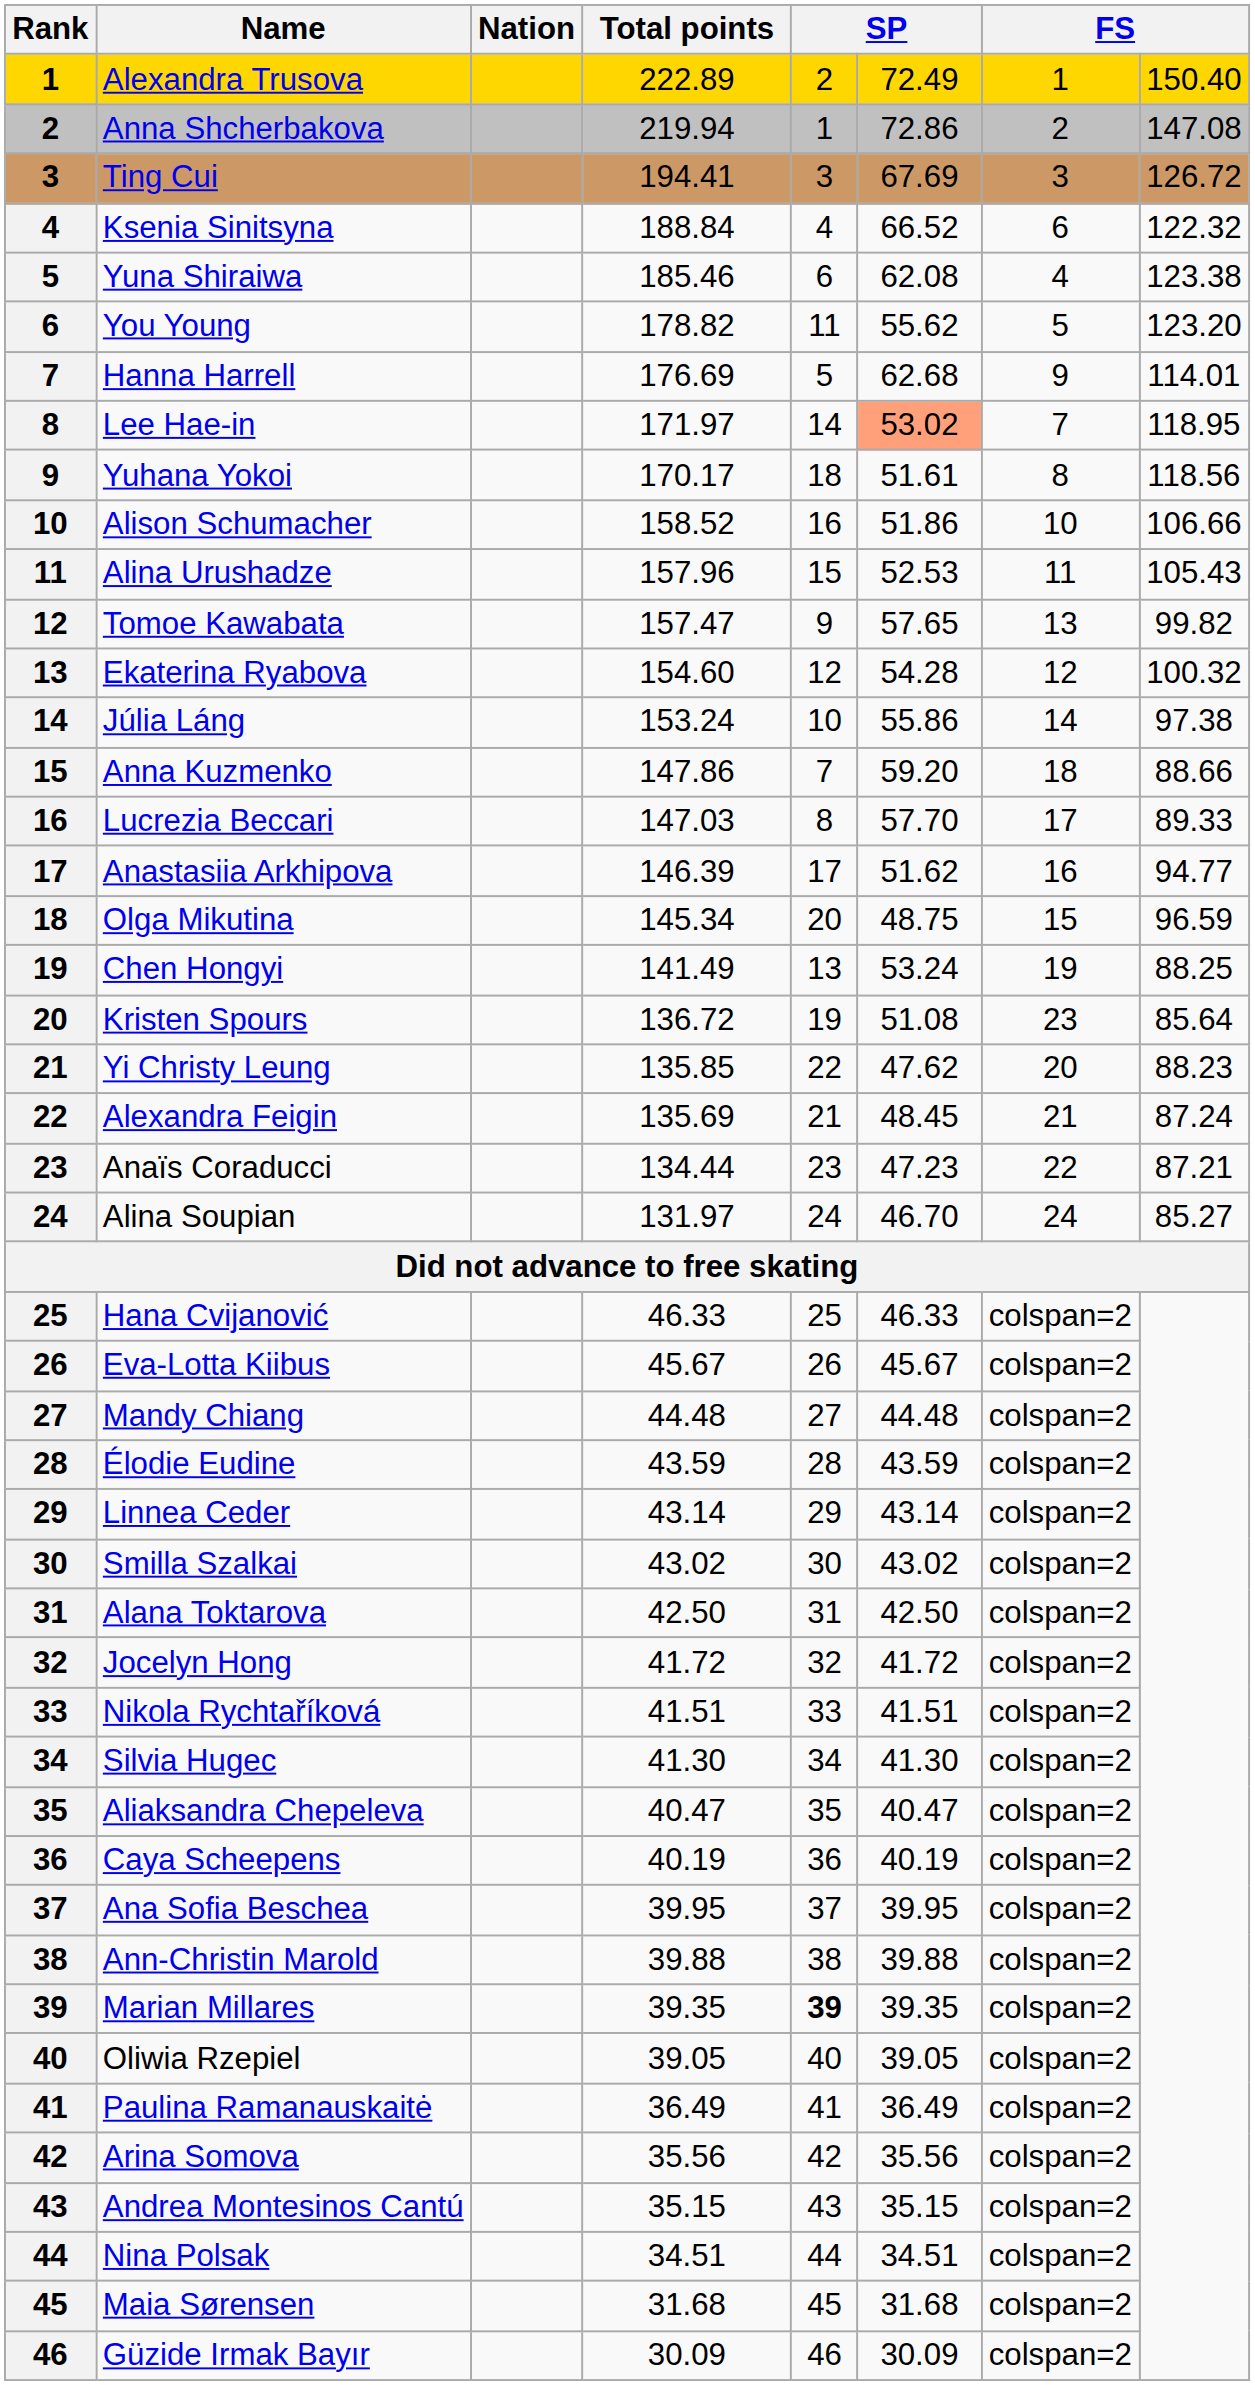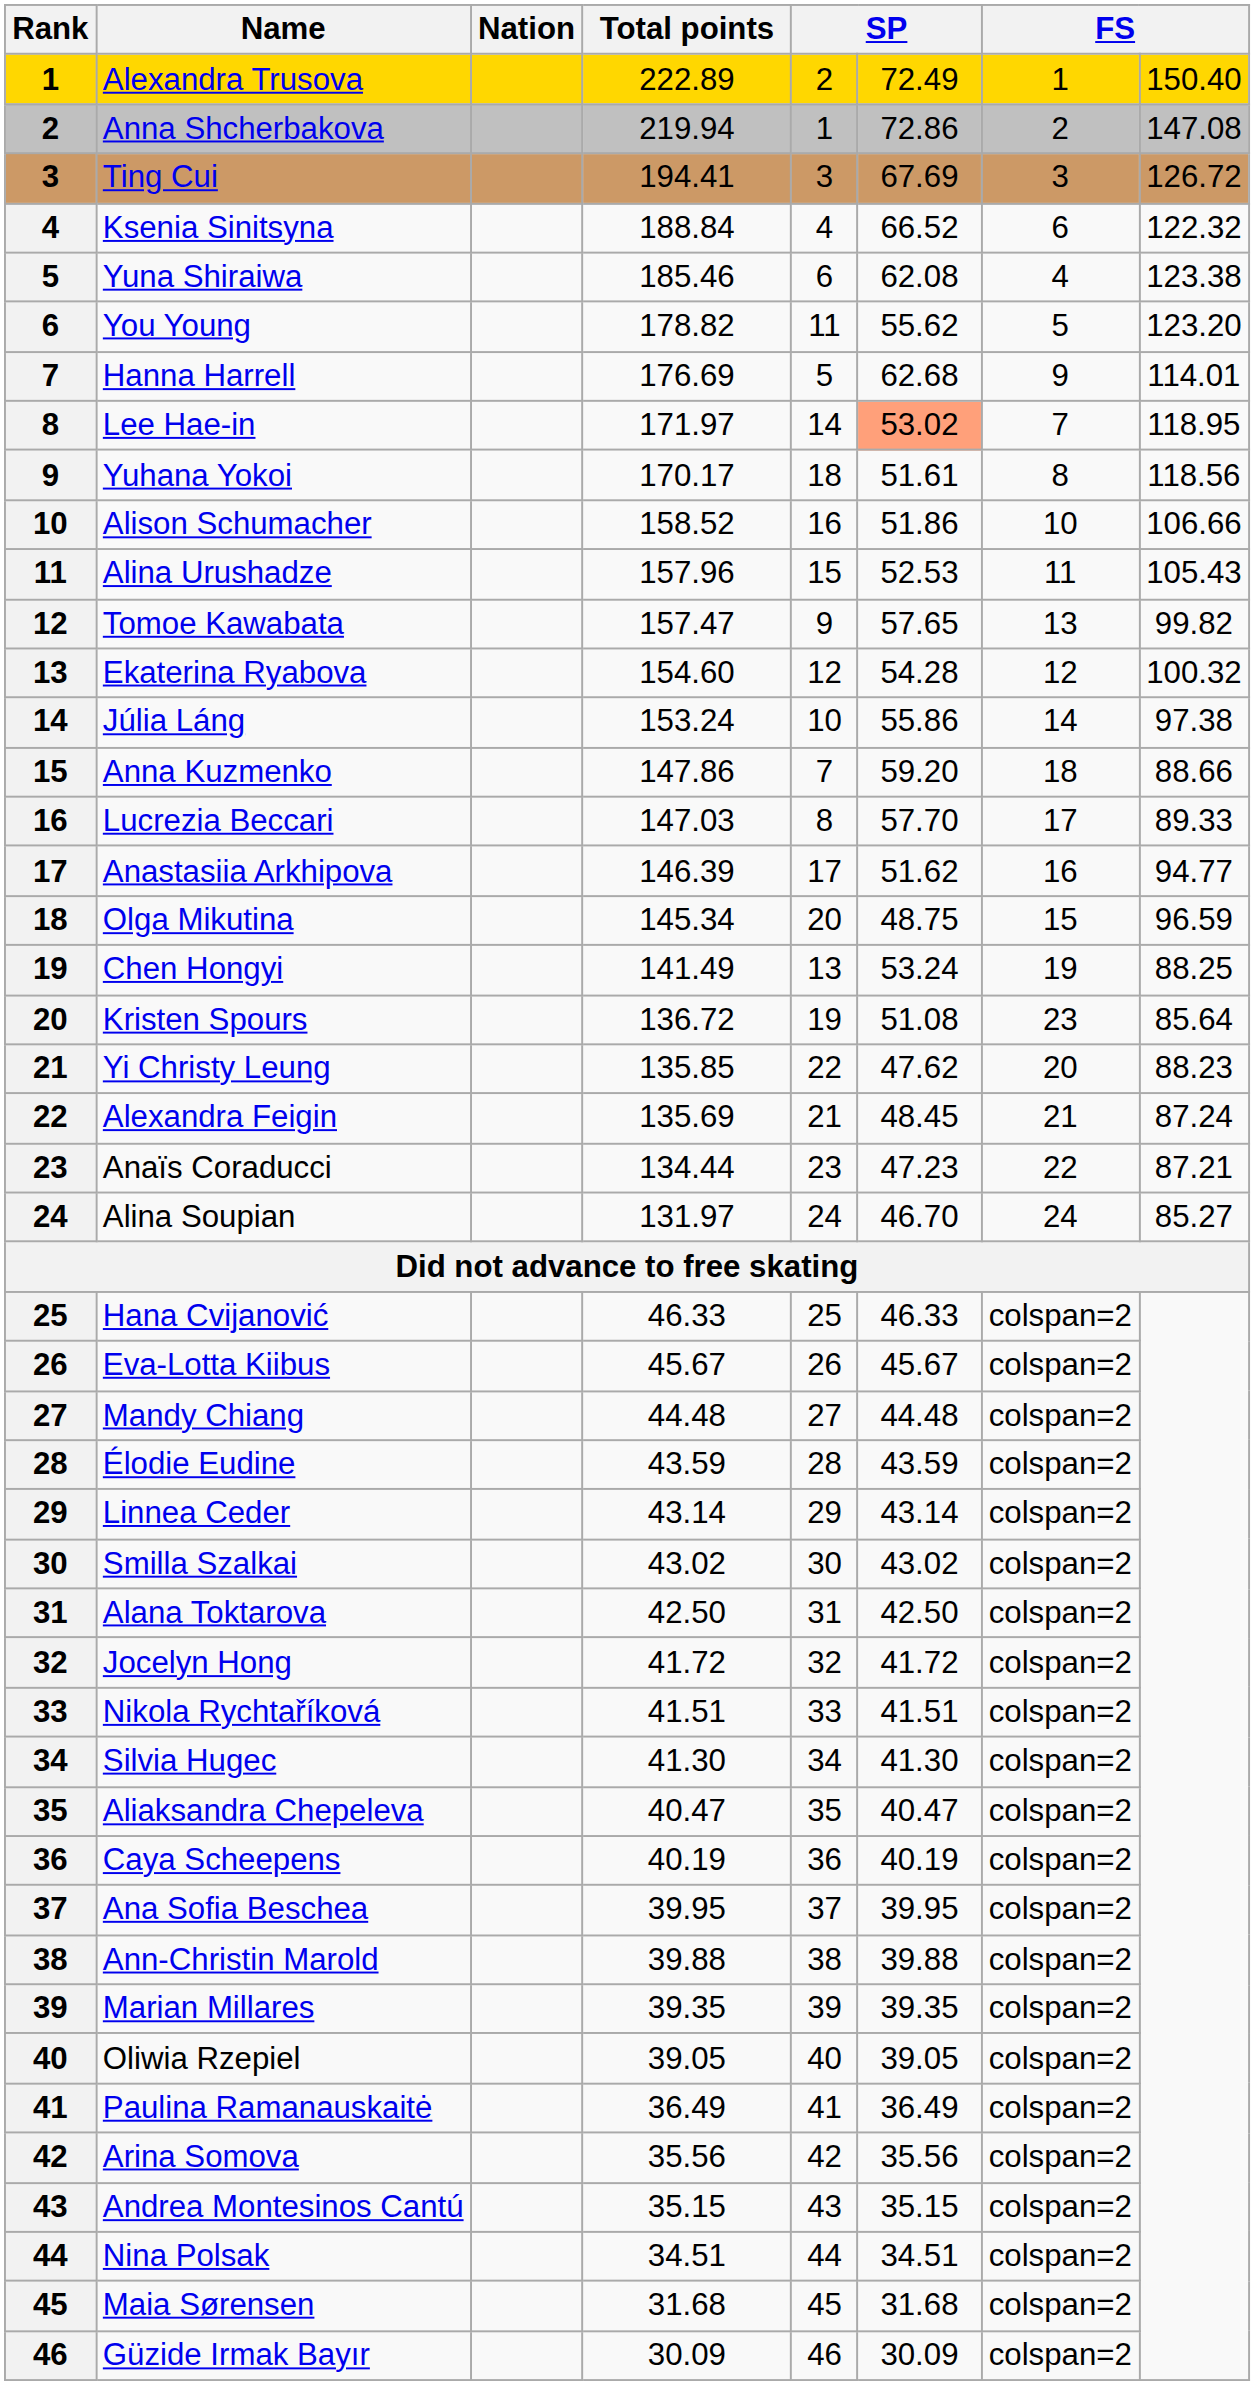(825, 2008) bold -> (825, 2008) normal
